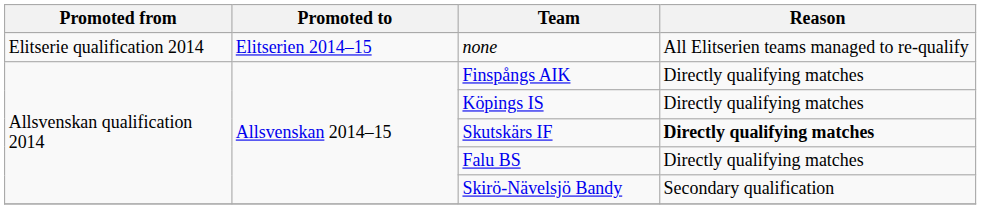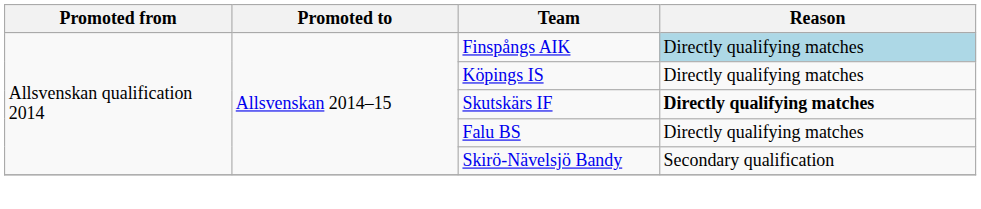- row: (480, 47)
(764, 75) no background -> (764, 47) lightblue background
